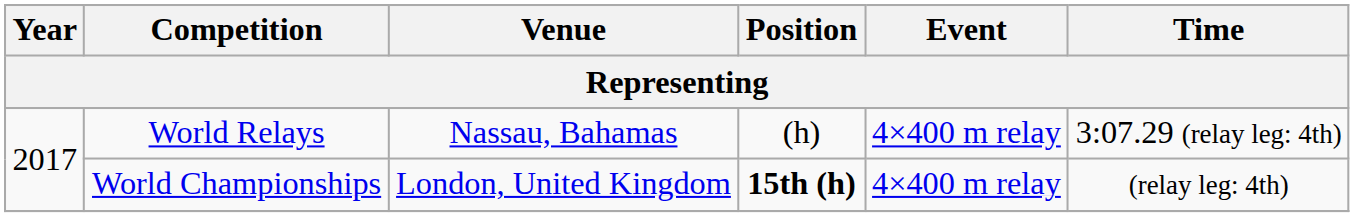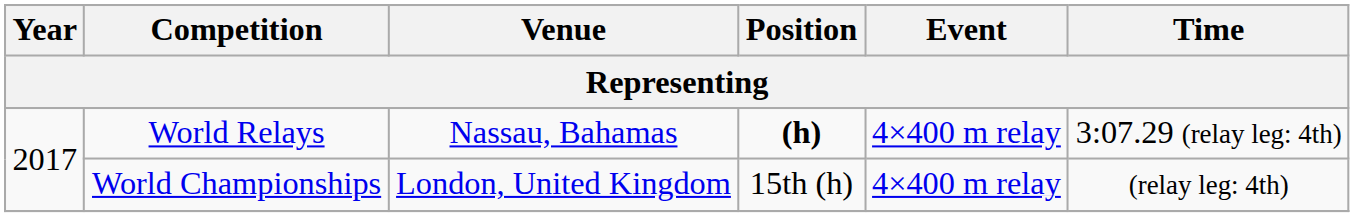(801, 132) normal -> (801, 132) bold
(801, 183) bold -> (801, 183) normal
